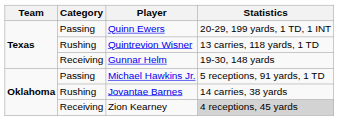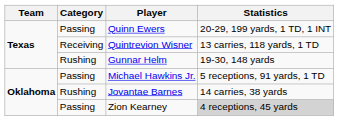(78, 44) Rushing -> (82, 44) Receiving
(82, 60) Receiving -> (78, 60) Rushing
(82, 107) Receiving -> (77, 107) Passing
